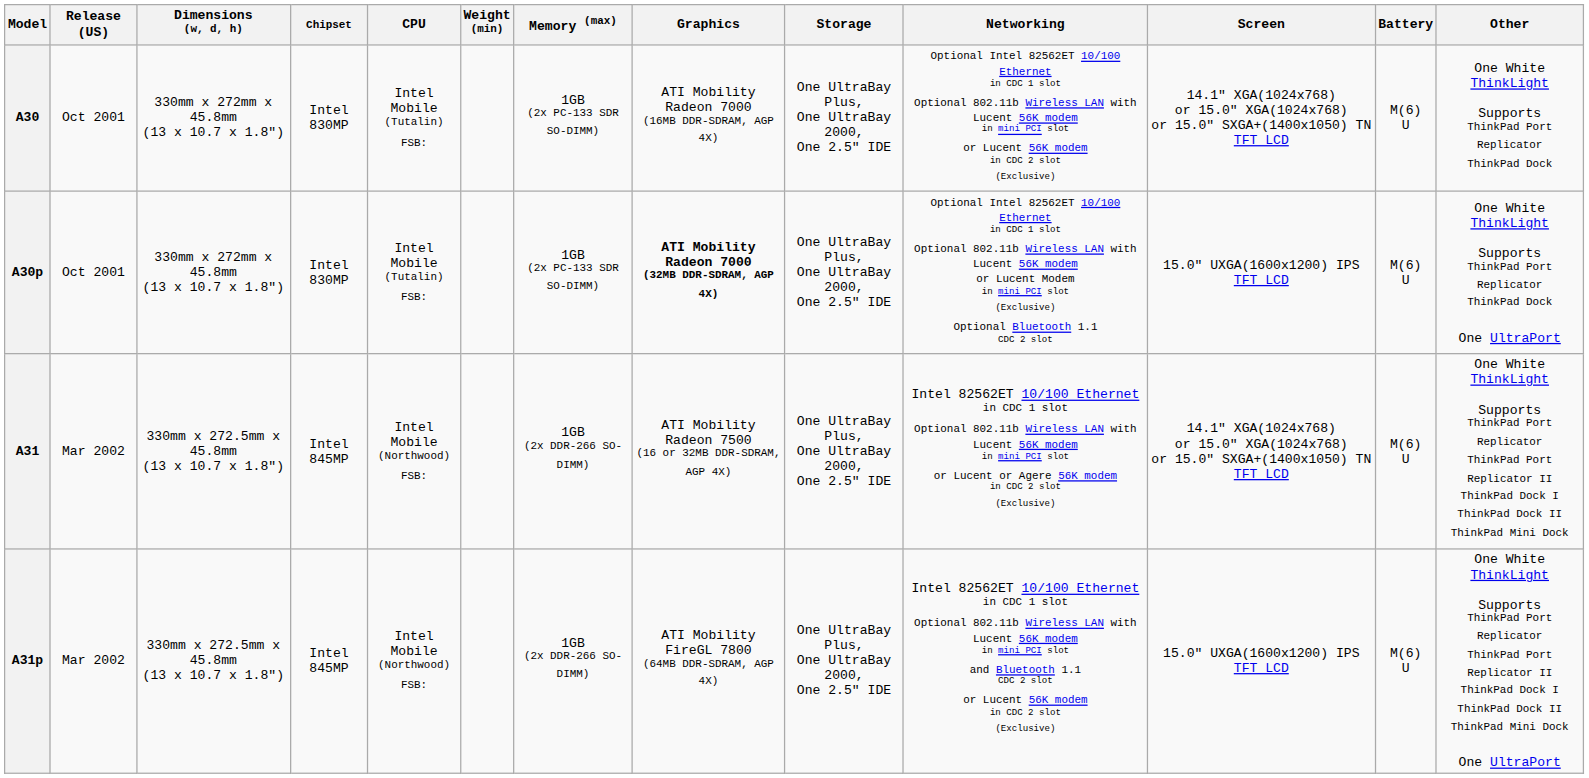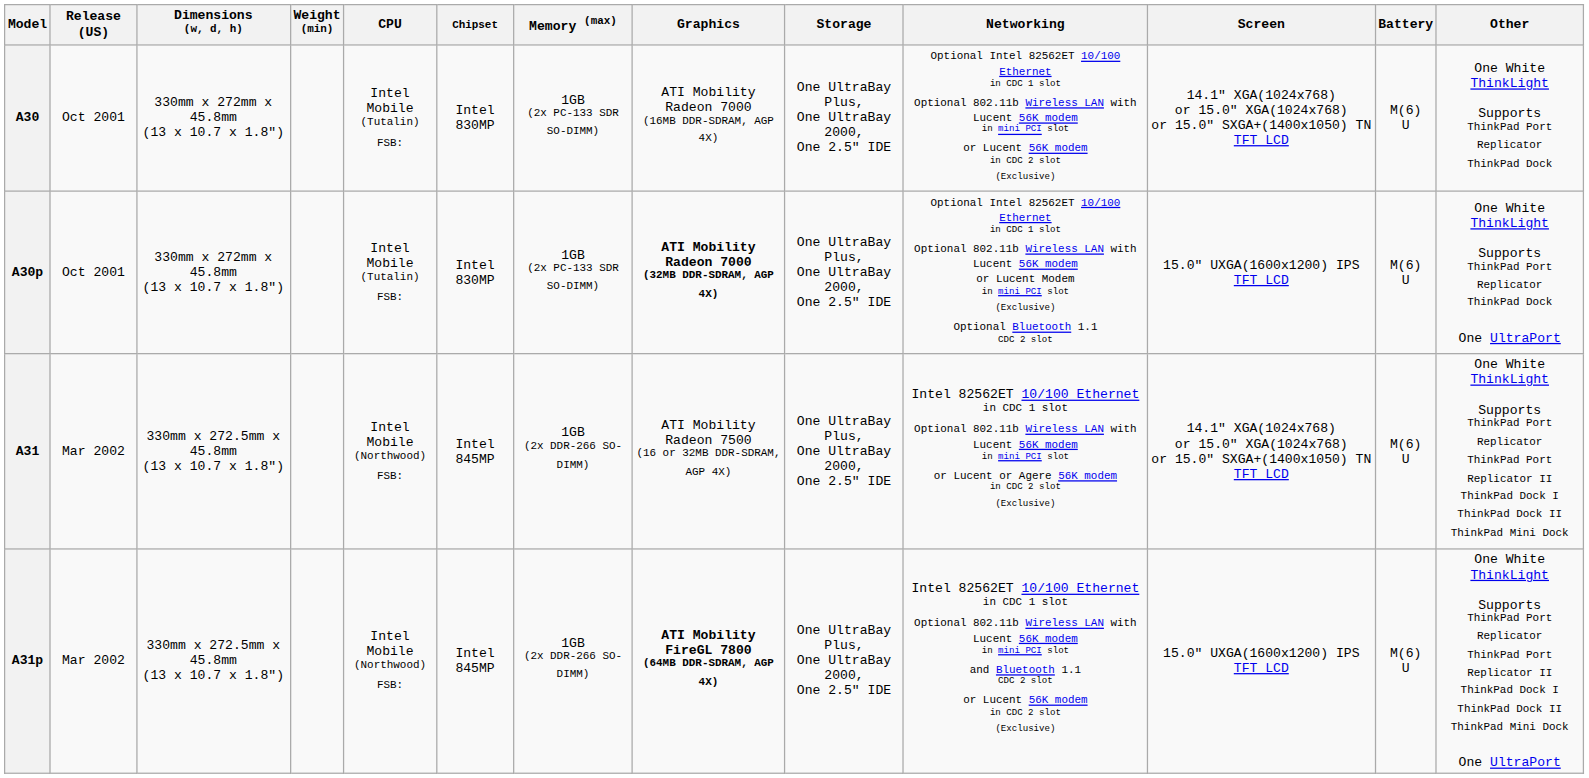columns swapped: (487, 22) <-> (329, 26)
(708, 658) normal -> (708, 661) bold
